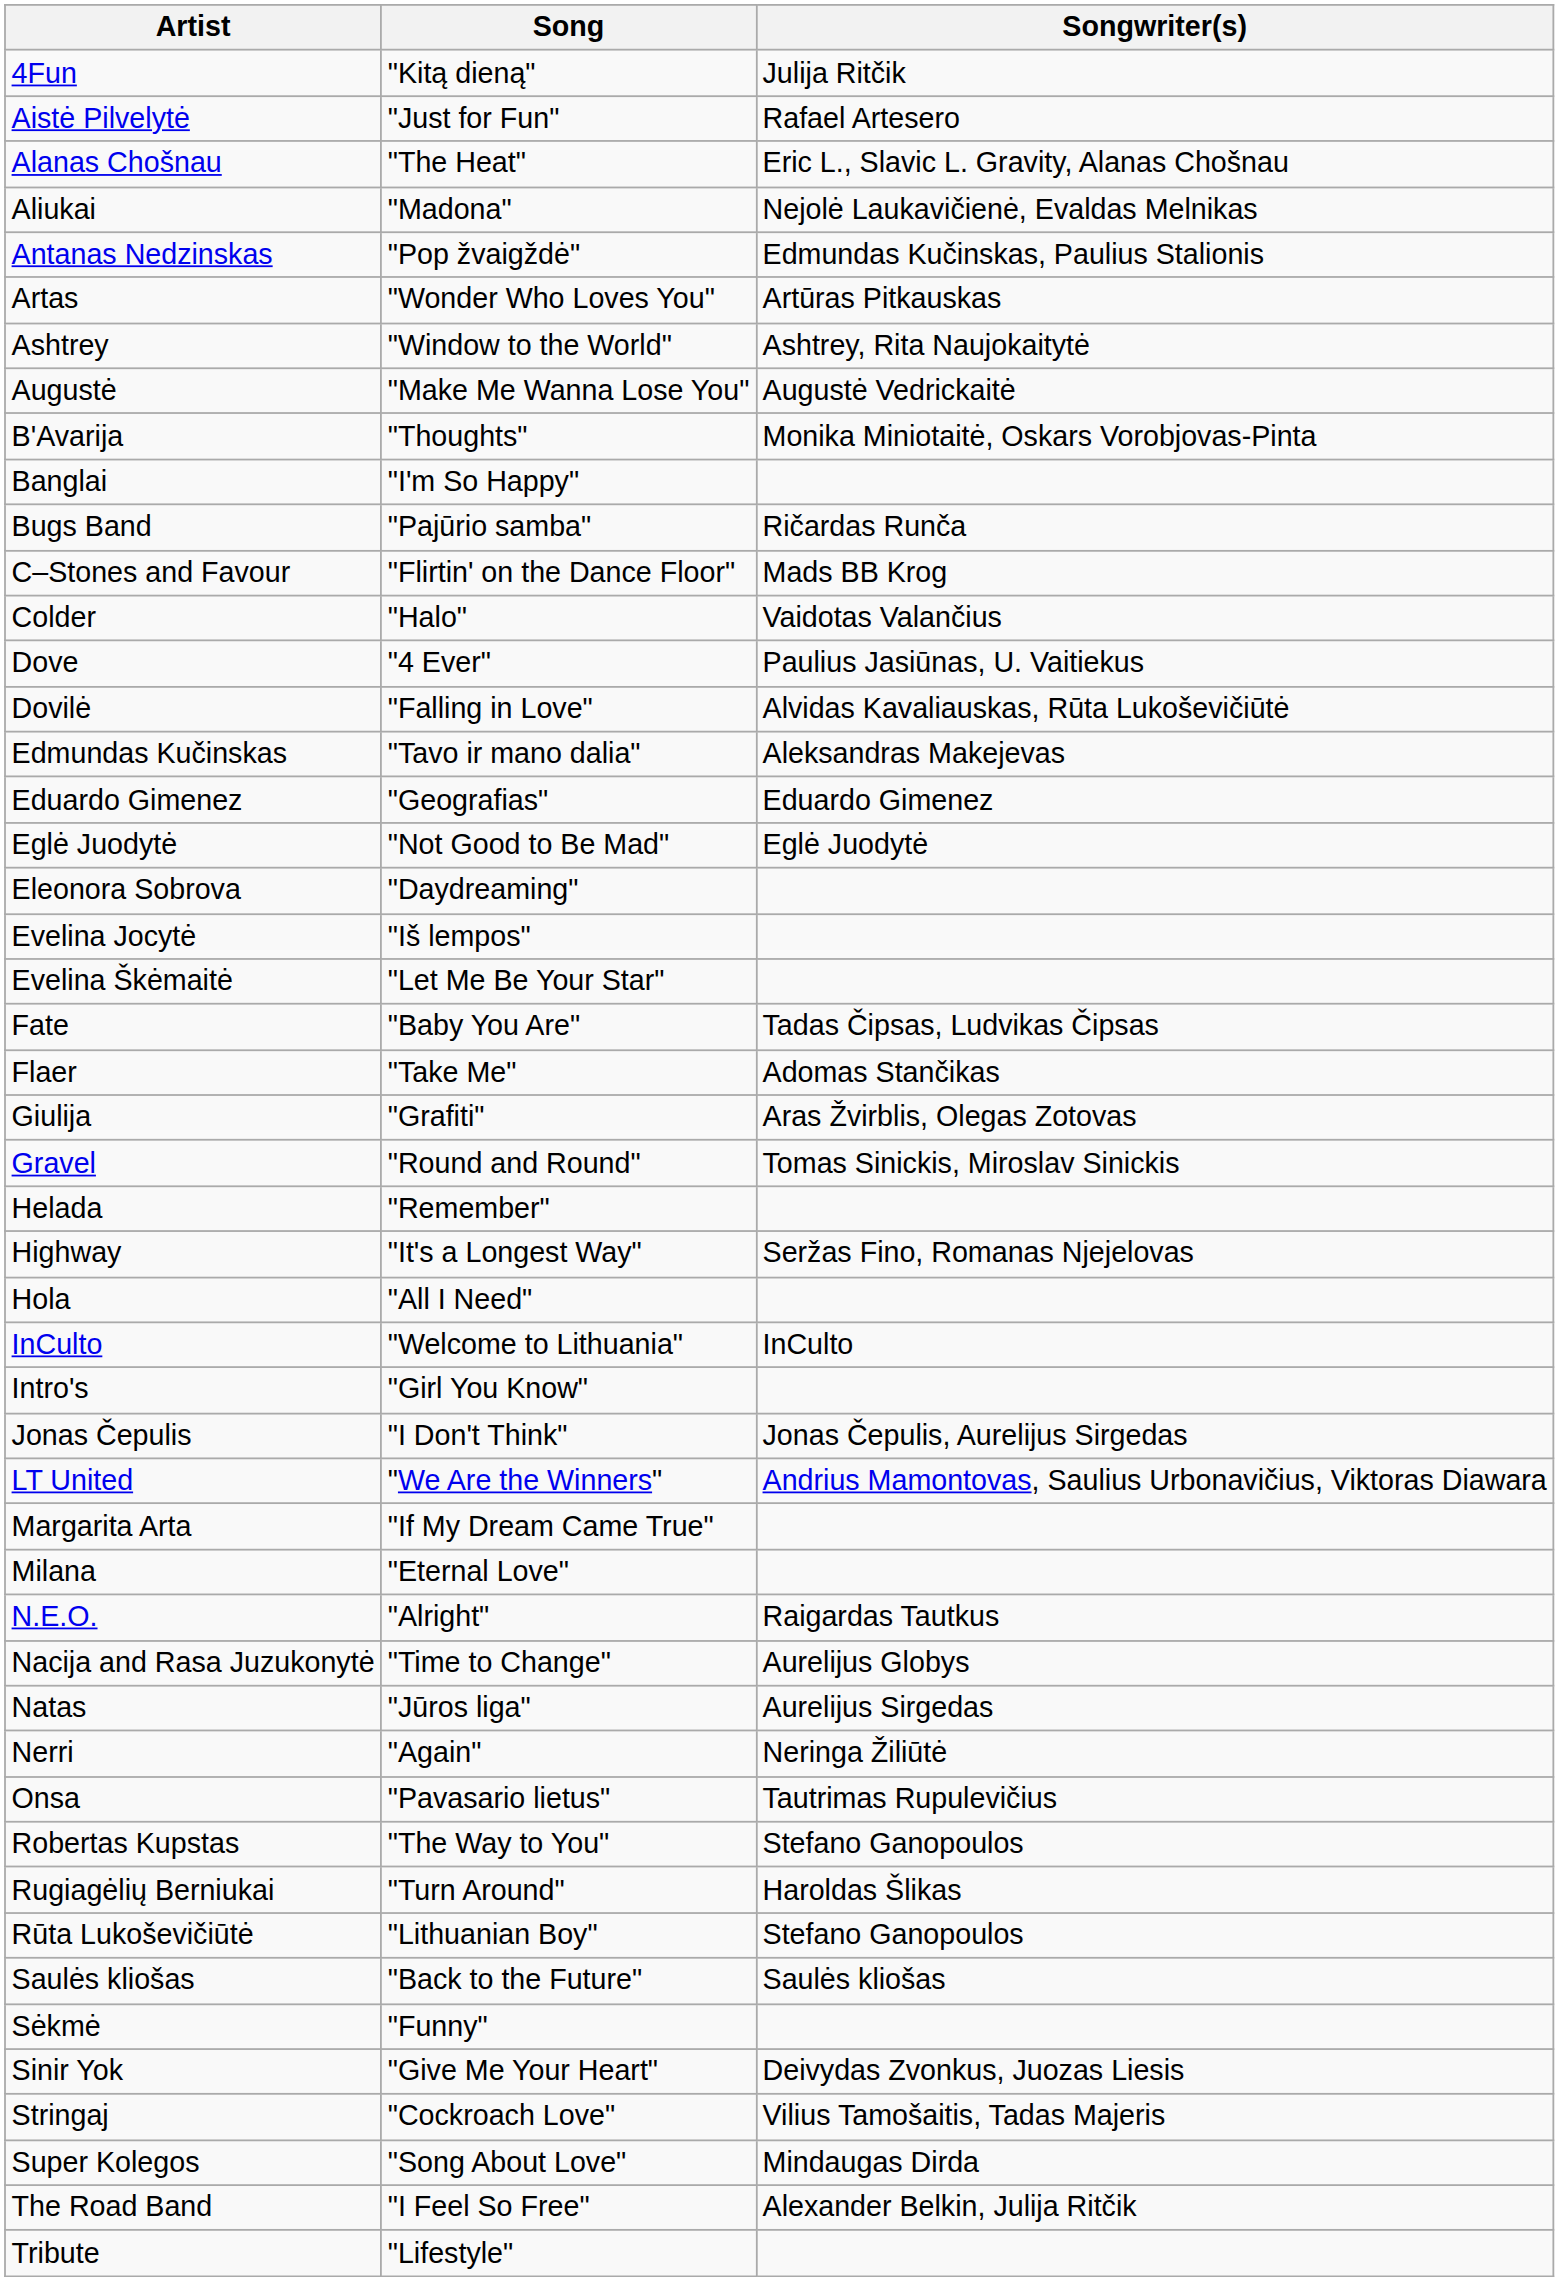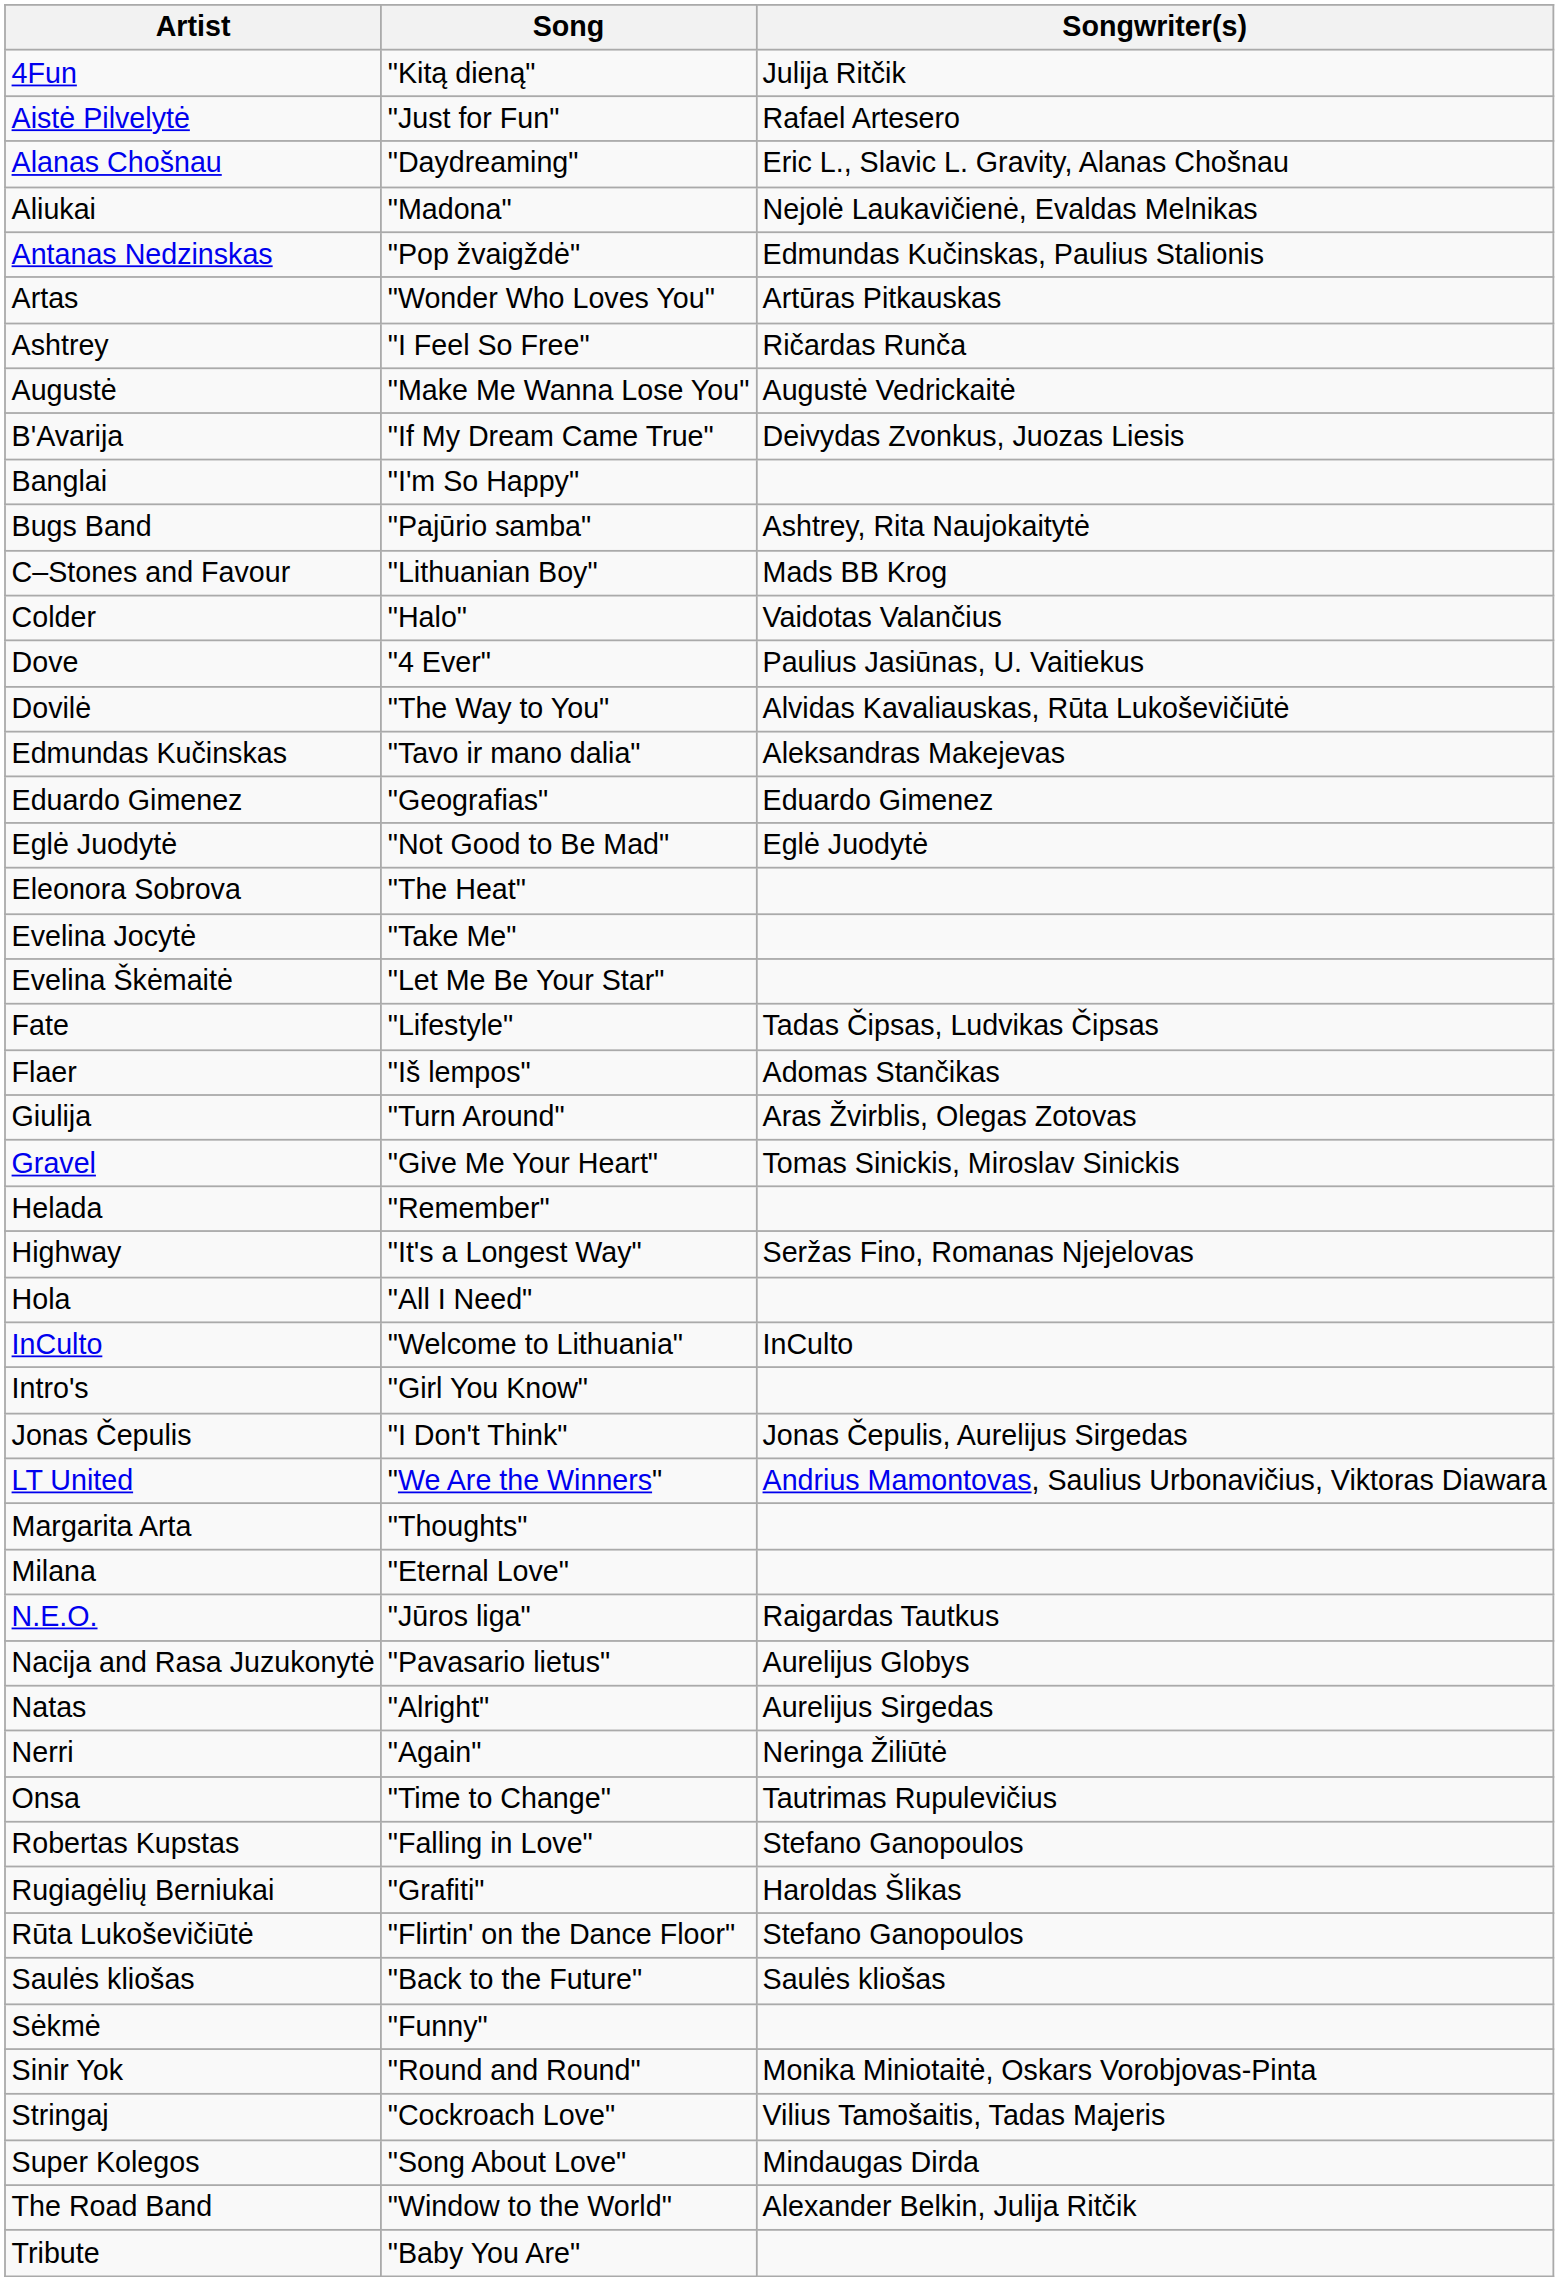(457, 163) "The Heat" -> (483, 163) "Daydreaming"
(530, 345) "Window to the World" -> (489, 345) "I Feel So Free"
(926, 345) Ashtrey, Rita Naujokaitytė -> (864, 345) Ričardas Runča
(458, 436) "Thoughts" -> (551, 436) "If My Dream Came True"
(1040, 436) Monika Miniotaitė, Oskars Vorobjovas-Pinta -> (973, 436) Deivydas Zvonkus, Juozas Liesis
(864, 526) Ričardas Runča -> (926, 526) Ashtrey, Rita Naujokaitytė
(561, 572) "Flirtin' on the Dance Floor" -> (493, 572) "Lithuanian Boy"
(490, 708) "Falling in Love" -> (498, 708) "The Way to You"
(483, 890) "Daydreaming" -> (457, 890) "The Heat"
(459, 935) "Iš lempos" -> (452, 935) "Take Me"
(484, 1026) "Baby You Are" -> (450, 1026) "Lifestyle"
(452, 1071) "Take Me" -> (459, 1071) "Iš lempos"
(436, 1117) "Grafiti" -> (476, 1117) "Turn Around"
(514, 1162) "Round and Round" -> (523, 1162) "Give Me Your Heart"
(551, 1526) "If My Dream Came True" -> (458, 1526) "Thoughts"
(439, 1616) "Alright" -> (459, 1616) "Jūros liga"
(499, 1662) "Time to Change" -> (499, 1662) "Pavasario lietus"
(459, 1707) "Jūros liga" -> (439, 1707) "Alright"
(499, 1798) "Pavasario lietus" -> (499, 1798) "Time to Change"
(498, 1844) "The Way to You" -> (490, 1844) "Falling in Love"
(476, 1889) "Turn Around" -> (436, 1889) "Grafiti"
(493, 1934) "Lithuanian Boy" -> (561, 1934) "Flirtin' on the Dance Floor"
(523, 2071) "Give Me Your Heart" -> (514, 2071) "Round and Round"
(973, 2071) Deivydas Zvonkus, Juozas Liesis -> (1040, 2071) Monika Miniotaitė, Oskars Vorobjovas-Pinta
(489, 2207) "I Feel So Free" -> (530, 2207) "Window to the World"
(450, 2252) "Lifestyle" -> (484, 2252) "Baby You Are"
